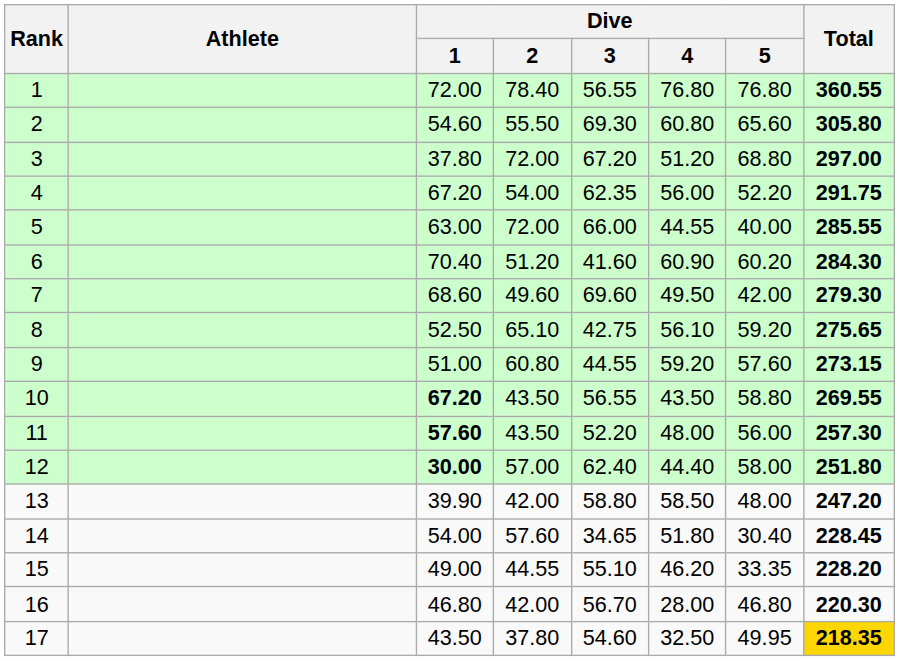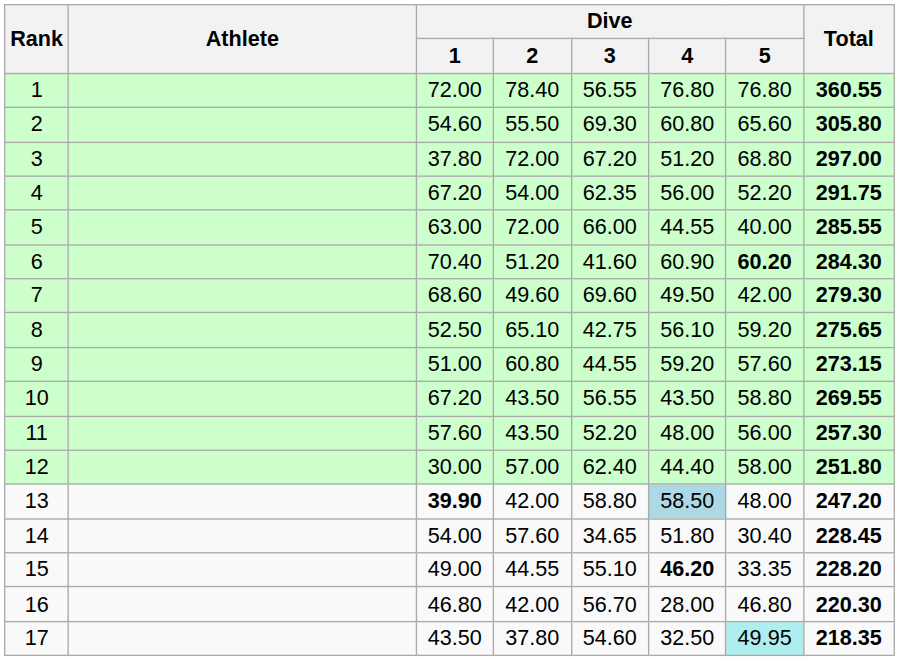(765, 261) normal -> (765, 261) bold
(455, 398) bold -> (455, 398) normal
(455, 432) bold -> (455, 432) normal
(455, 466) bold -> (455, 466) normal
(455, 501) normal -> (455, 501) bold
(687, 501) no background -> (687, 501) lightblue background
(687, 569) normal -> (687, 569) bold
(765, 638) no background -> (765, 638) paleturquoise background
(849, 638) gold background -> (849, 638) no background
